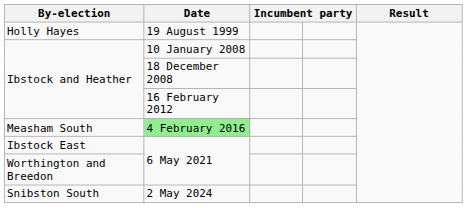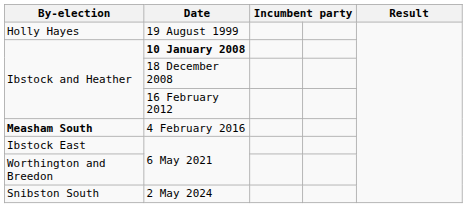(196, 49) normal -> (196, 49) bold
(50, 128) normal -> (50, 128) bold
(196, 128) lightgreen background -> (196, 128) no background
